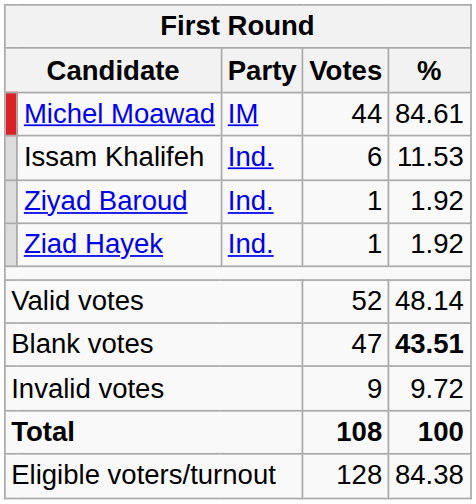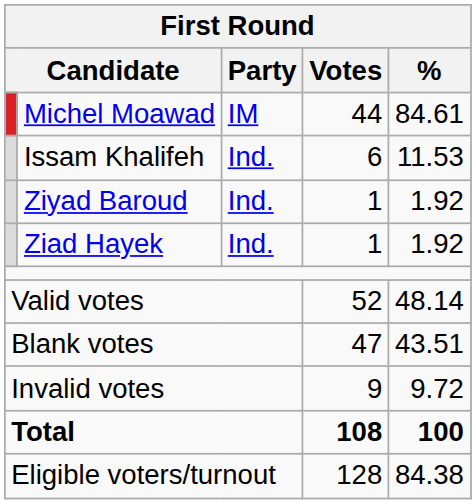(429, 344) bold -> (429, 344) normal
